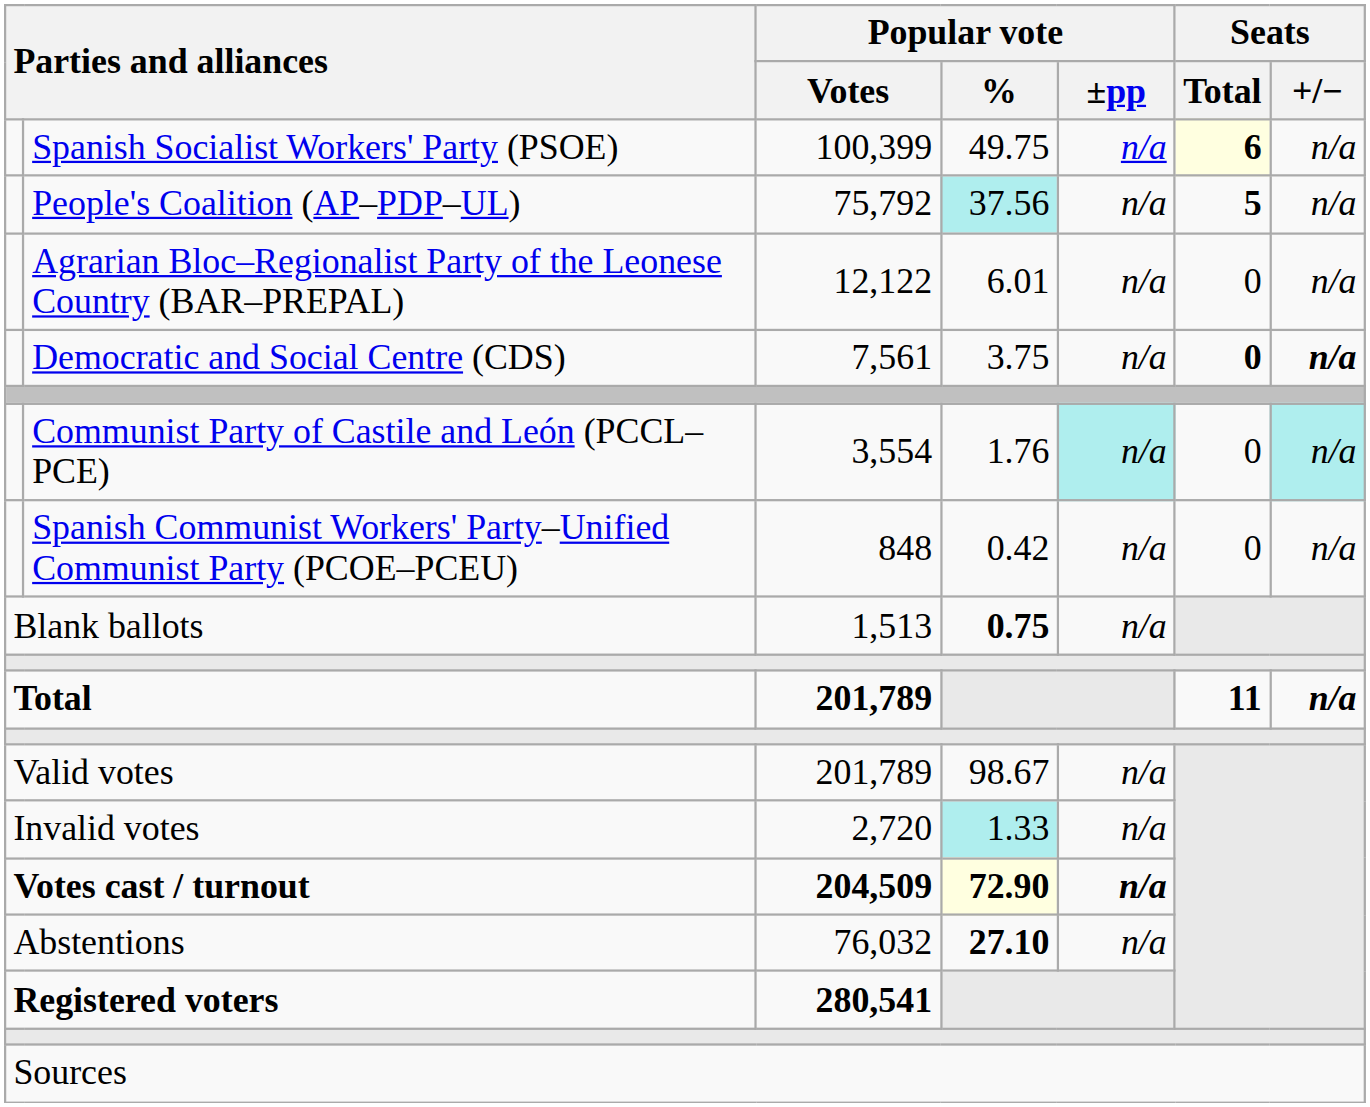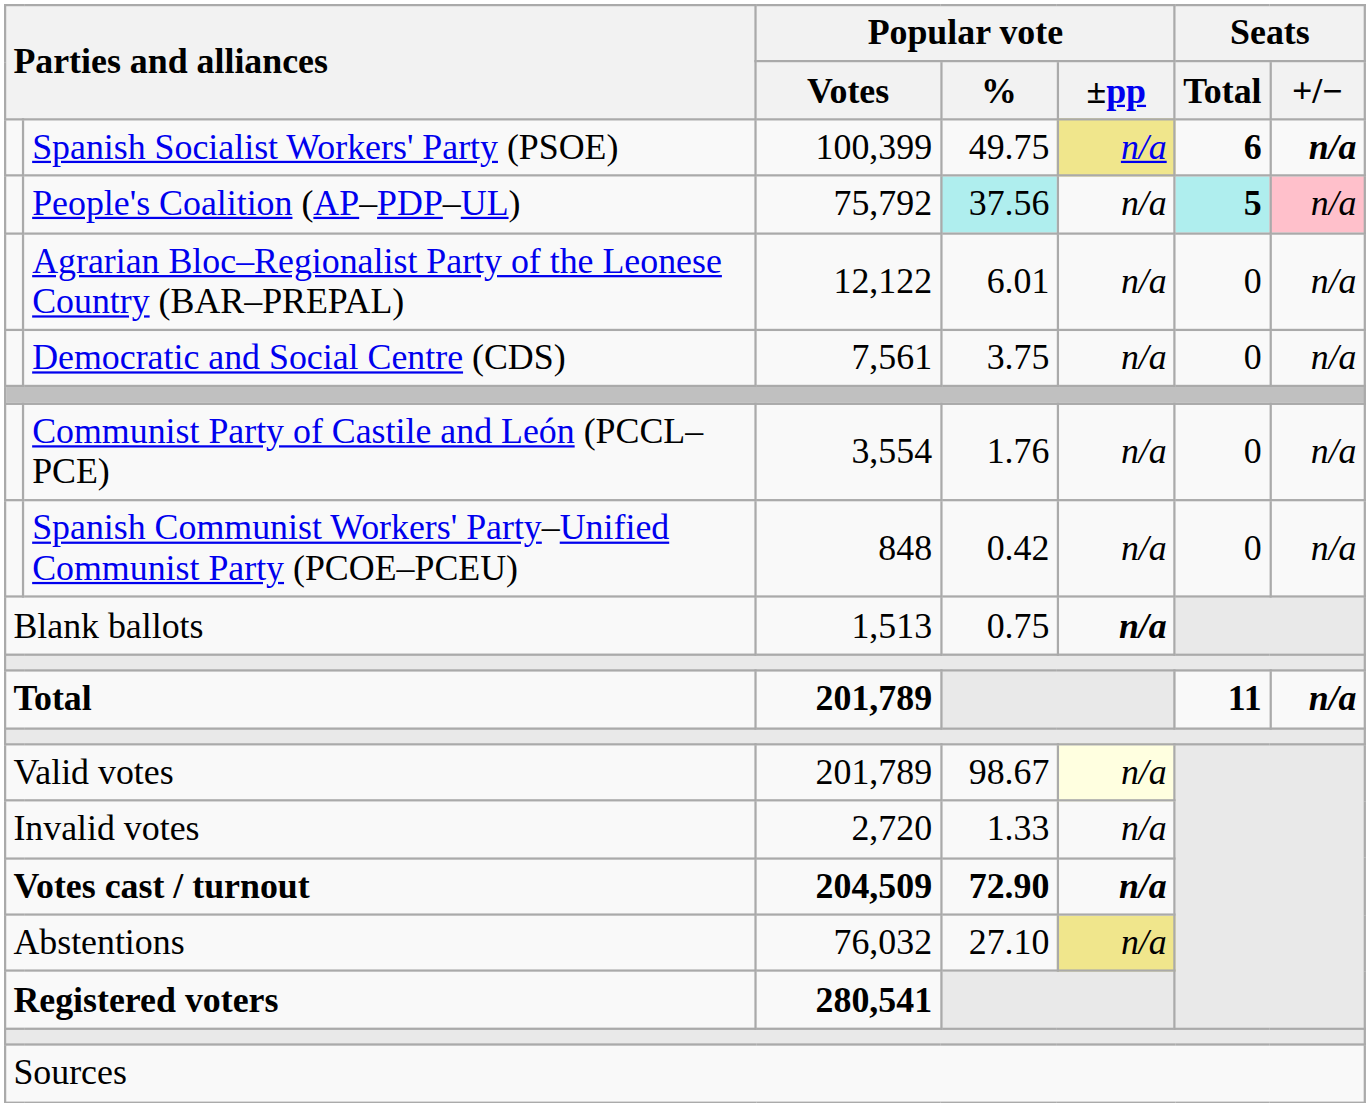(1144, 146) no background -> (1144, 146) khaki background
(1253, 146) lightyellow background -> (1253, 146) no background
(1334, 146) normal -> (1333, 146) bold
(1253, 203) no background -> (1253, 203) paleturquoise background
(1334, 203) no background -> (1334, 203) pink background
(1253, 357) bold -> (1253, 357) normal
(1333, 357) bold -> (1334, 357) normal
(1144, 450) paleturquoise background -> (1144, 450) no background
(1334, 450) paleturquoise background -> (1334, 450) no background
(1018, 625) bold -> (1018, 625) normal
(1144, 625) normal -> (1143, 625) bold
(1144, 771) no background -> (1144, 771) lightyellow background
(1018, 828) paleturquoise background -> (1018, 828) no background
(1009, 885) lightyellow background -> (1009, 885) no background
(1009, 942) bold -> (1009, 942) normal
(1144, 942) no background -> (1144, 942) khaki background
